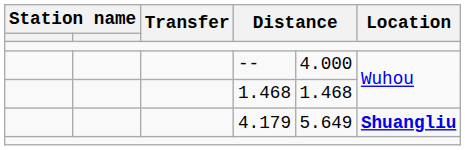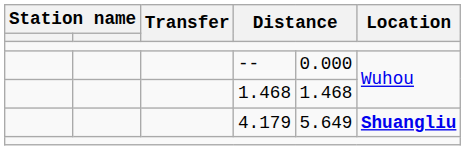(326, 65) 4.000 -> (326, 65) 0.000
